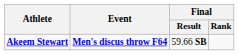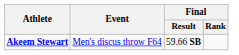(120, 42) bold -> (117, 42) normal
